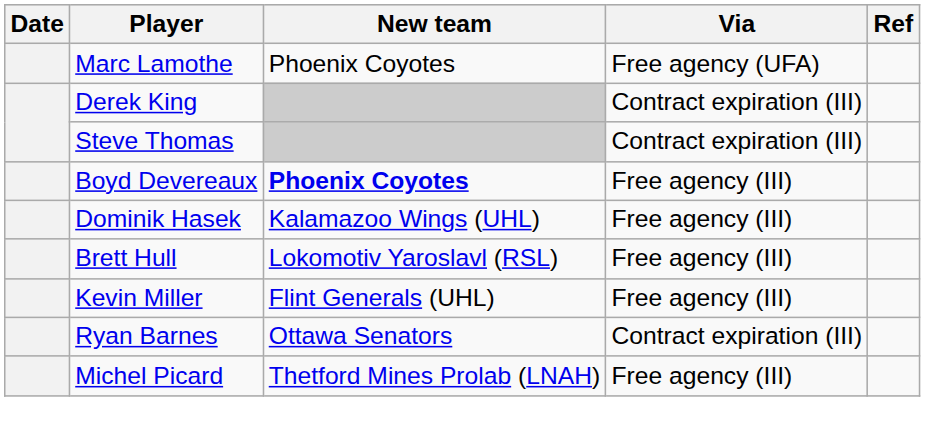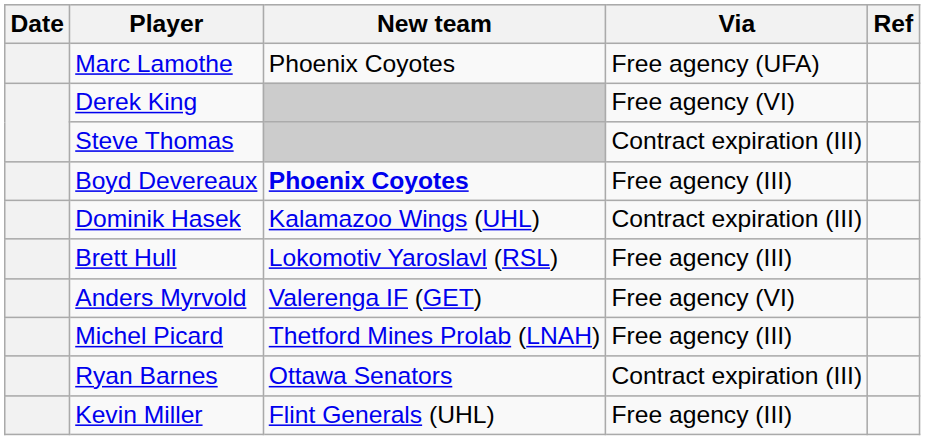(737, 102) Contract expiration (III) -> (703, 102) Free agency (VI)
(702, 219) Free agency (III) -> (737, 219) Contract expiration (III)
+ row: (161, 297)
rows swapped: (149, 375) <-> (139, 297)
